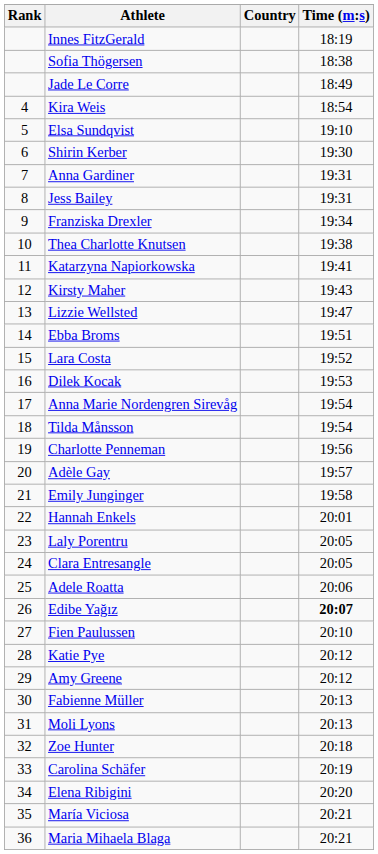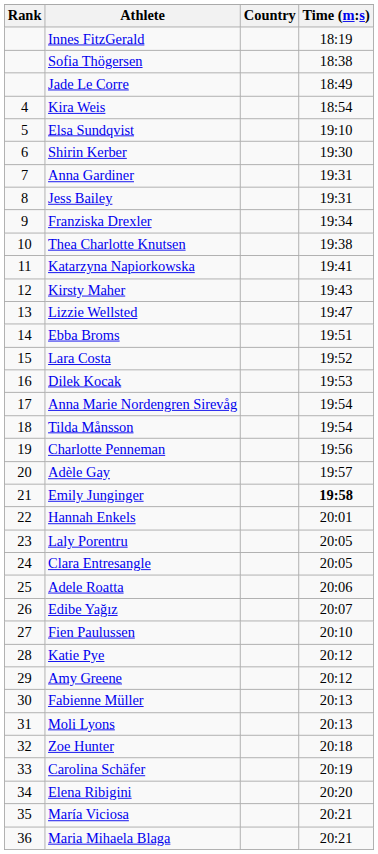(336, 495) normal -> (336, 495) bold
(336, 609) bold -> (336, 609) normal
